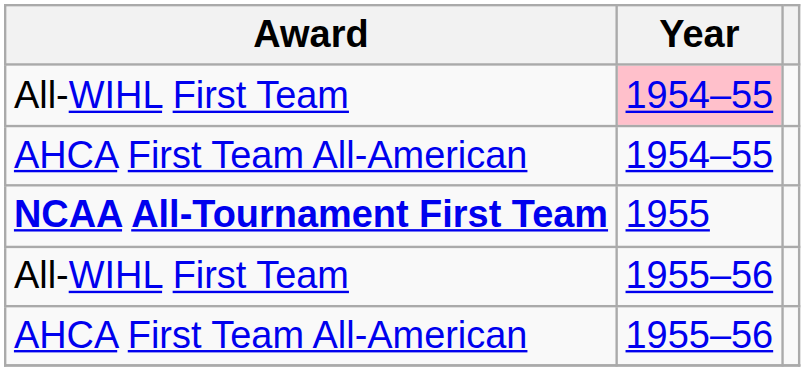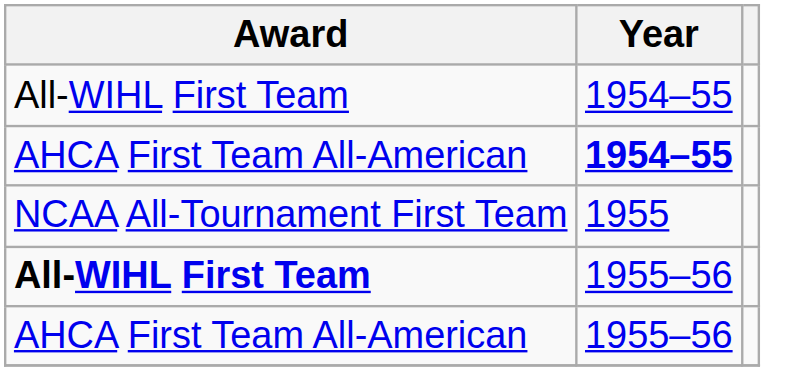(699, 94) pink background -> (659, 94) no background
(699, 154) normal -> (659, 154) bold
(311, 214) bold -> (291, 214) normal
(181, 275) normal -> (192, 275) bold
